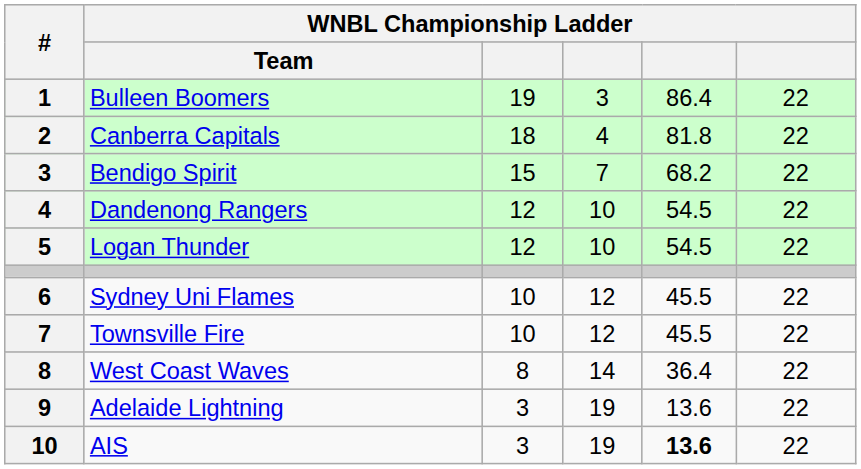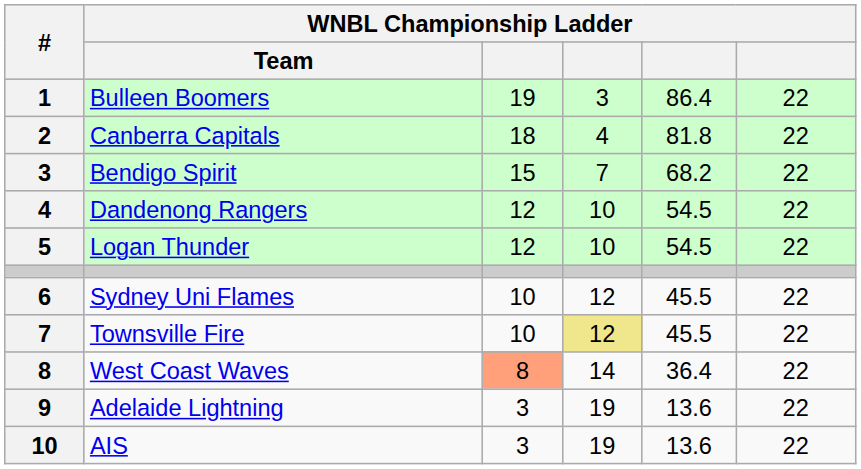(602, 333) no background -> (602, 333) khaki background
(523, 370) no background -> (523, 370) lightsalmon background
(689, 445) bold -> (689, 445) normal
